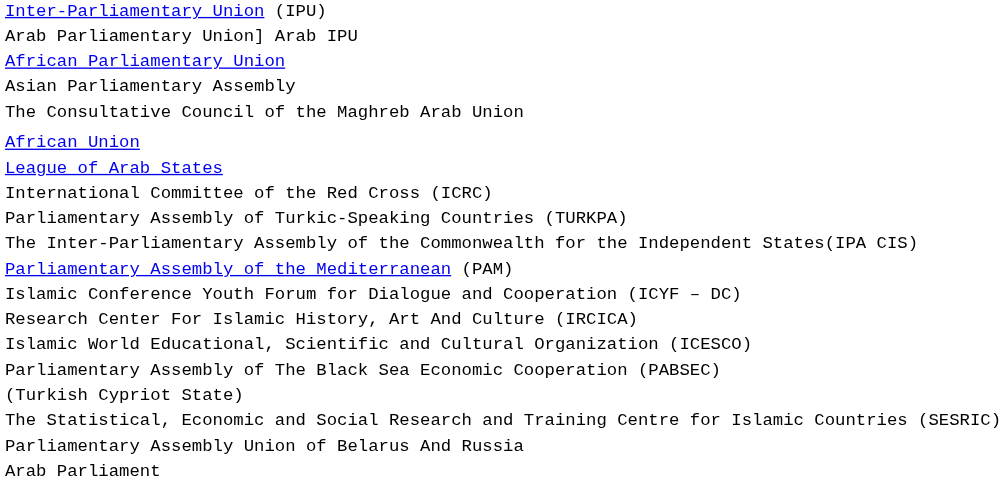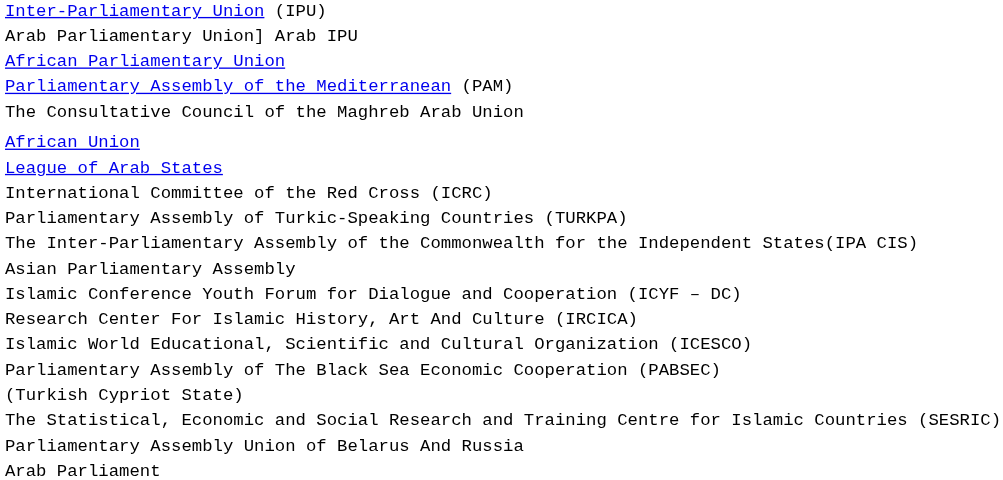(150, 87) Asian Parliamentary Assembly -> (259, 87) Parliamentary Assembly of the Mediterranean (PAM)
(259, 269) Parliamentary Assembly of the Mediterranean (PAM) -> (150, 269) Asian Parliamentary Assembly
